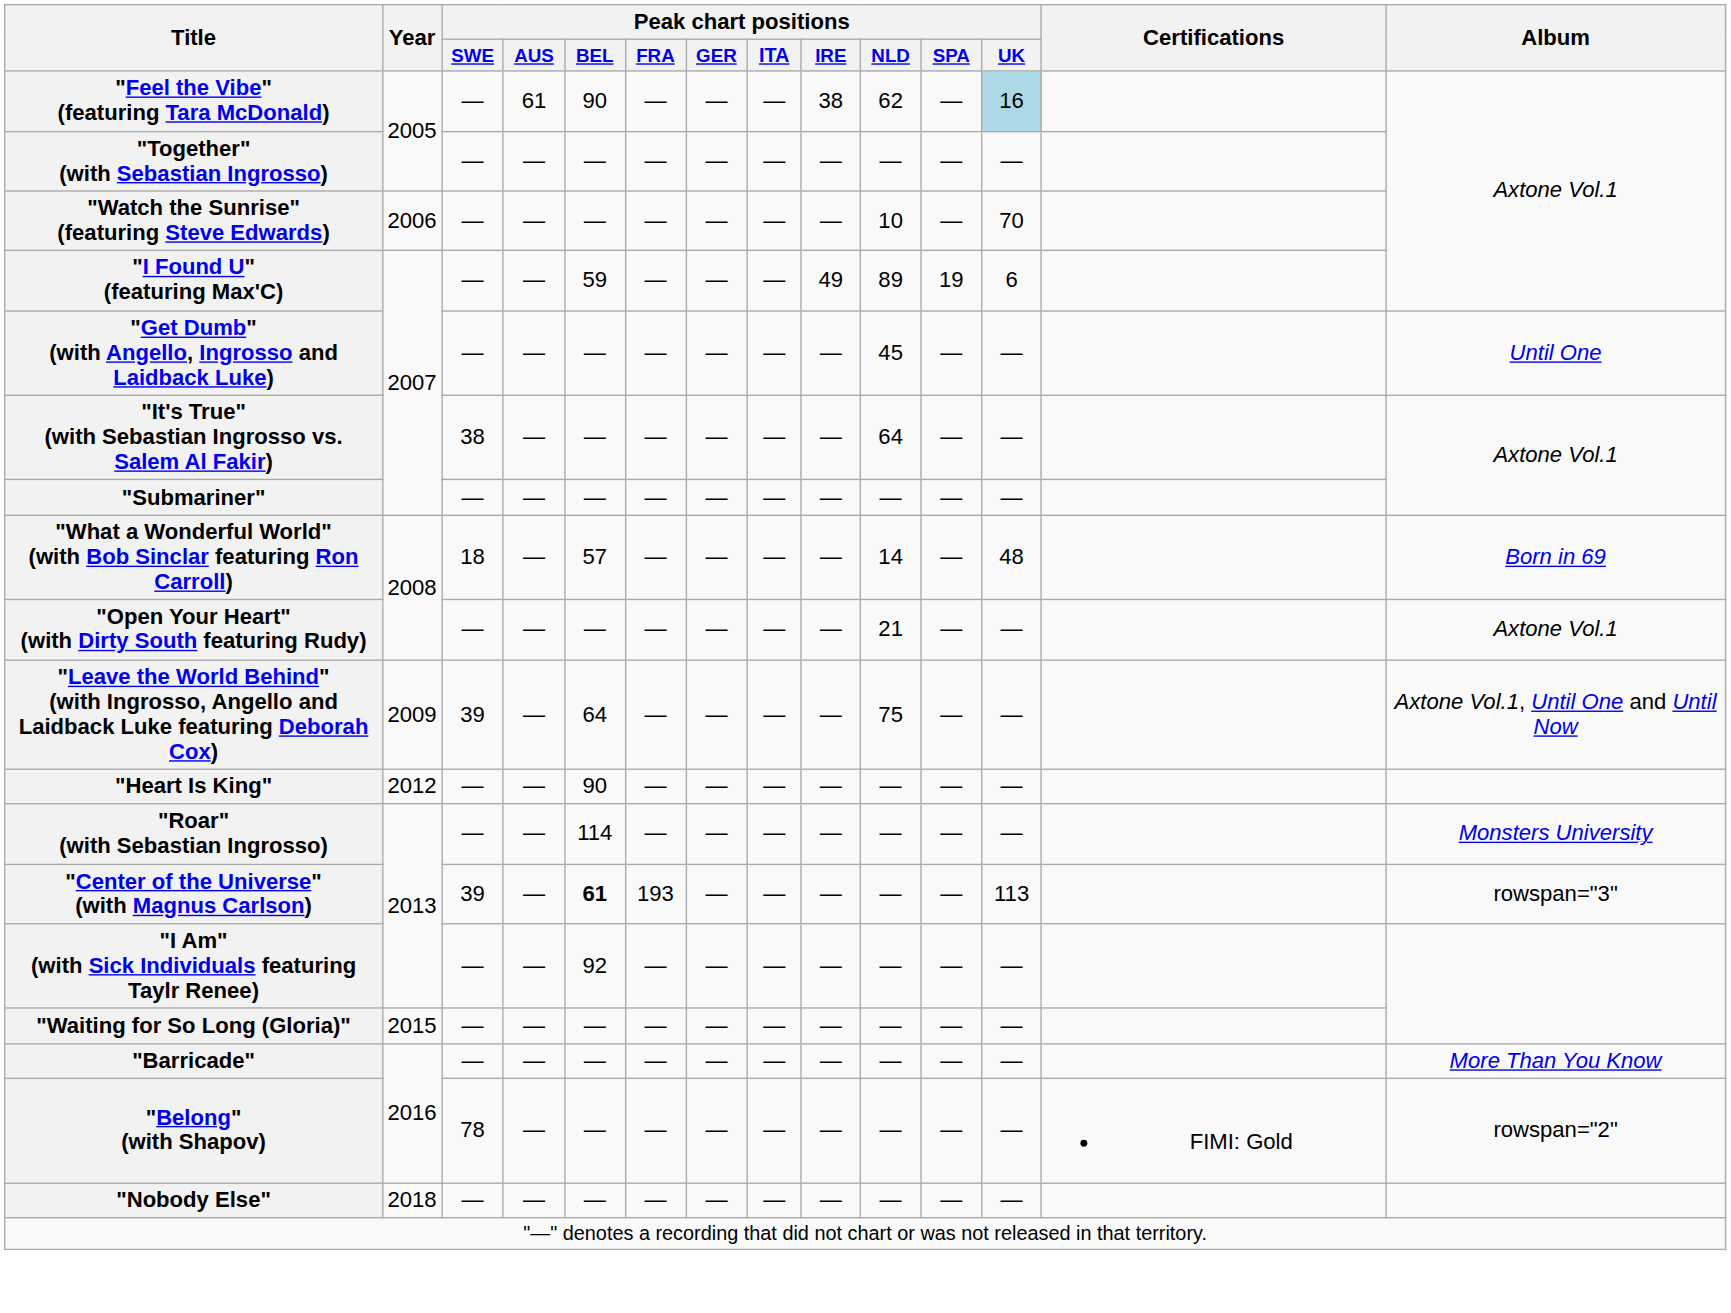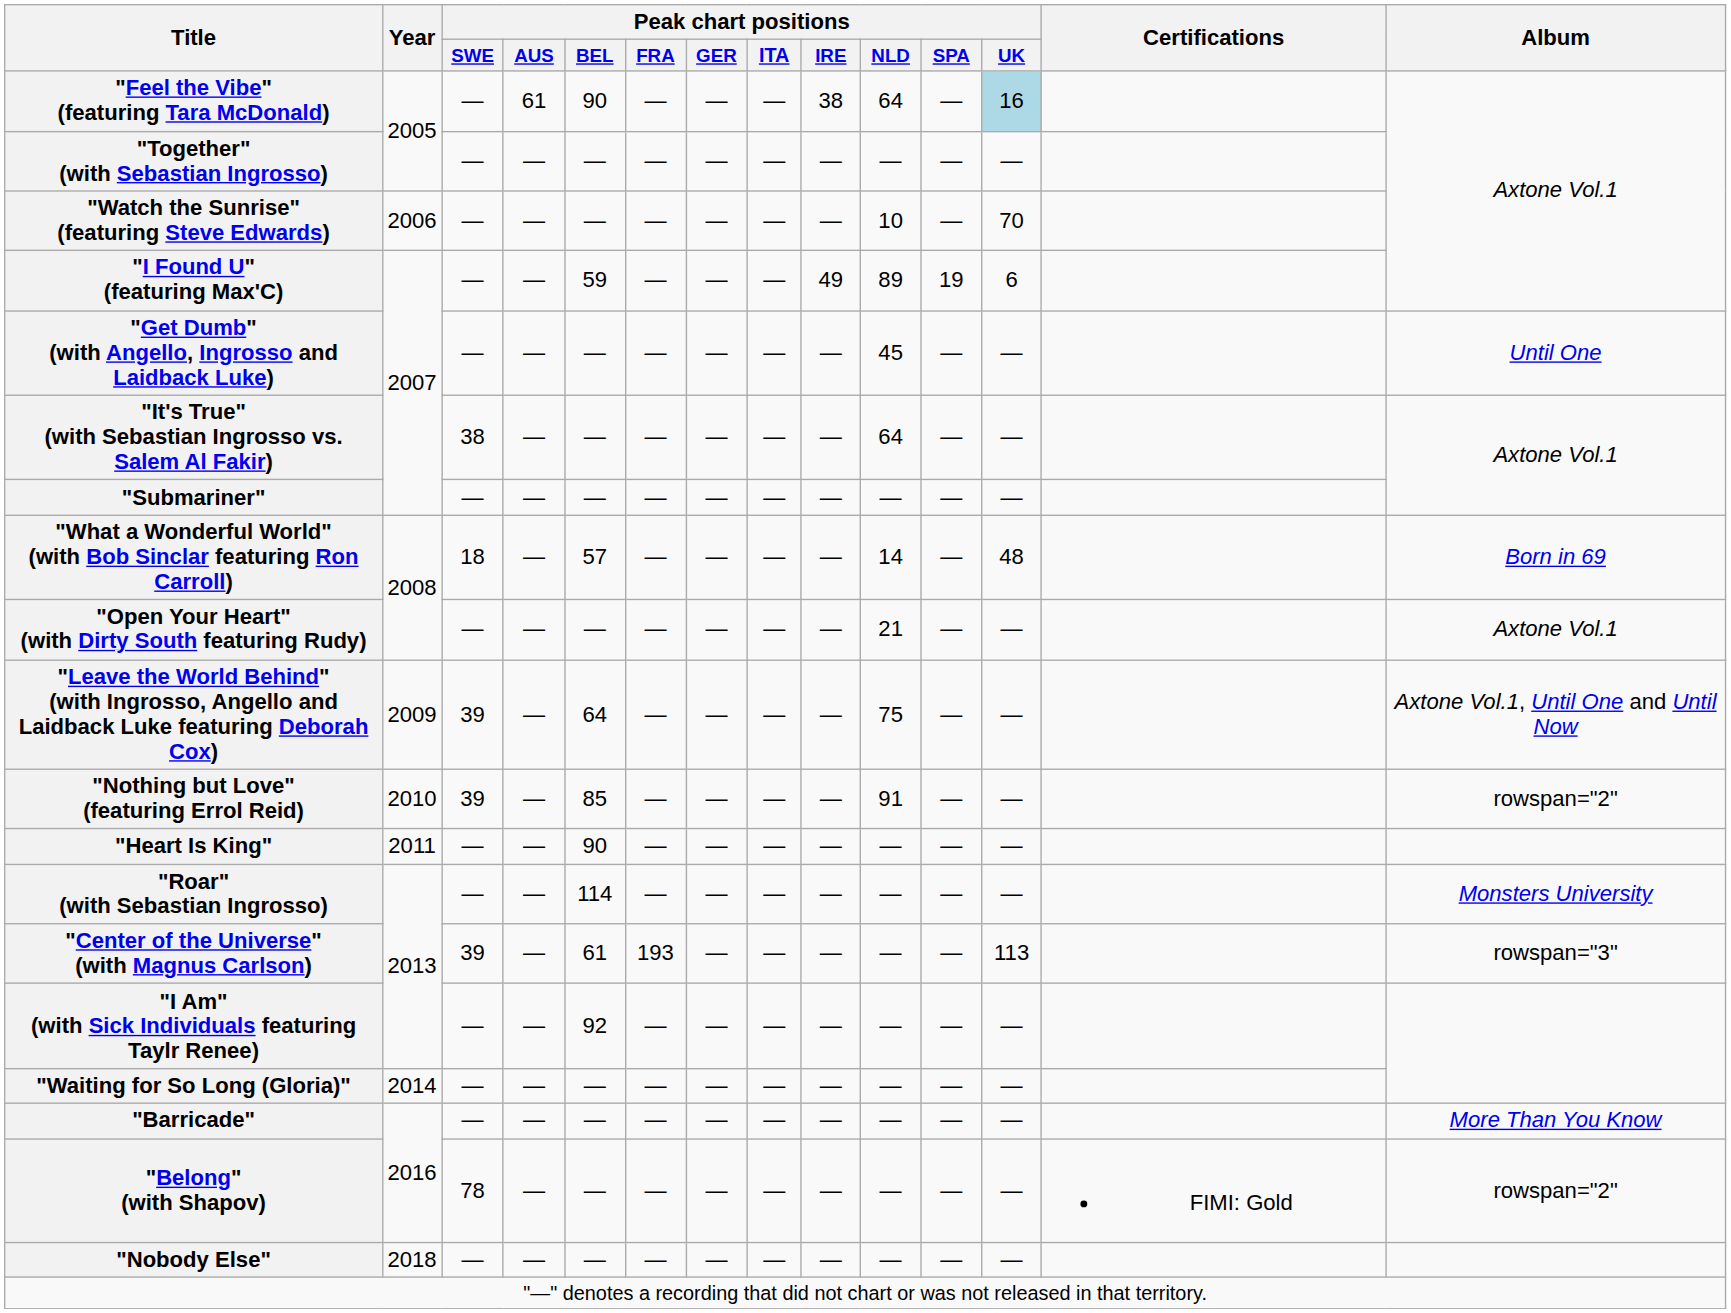(891, 100) 62 -> (891, 100) 64
+ row: (194, 798)
(412, 786) 2012 -> (412, 846) 2011
(595, 893) bold -> (595, 953) normal
(412, 1025) 2015 -> (412, 1085) 2014
